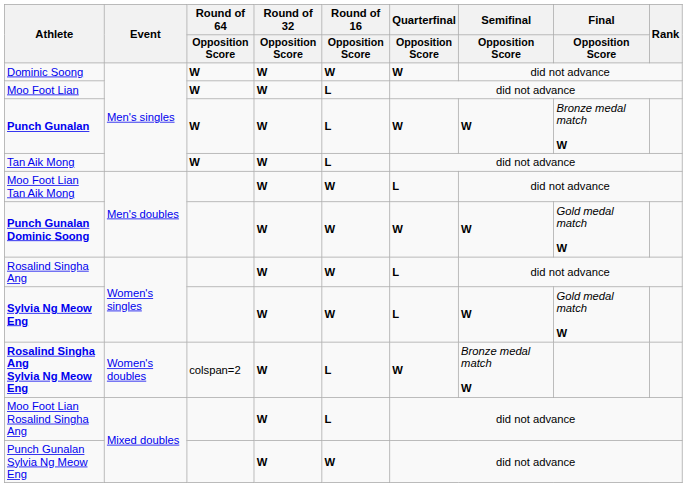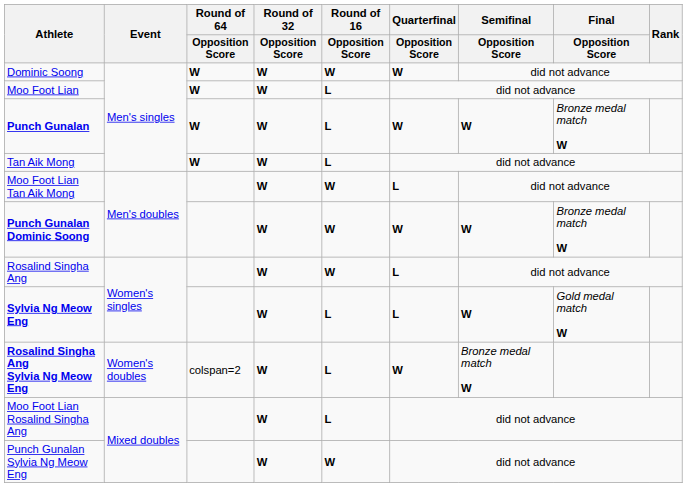(585, 230) Gold medal match W -> (591, 230) Bronze medal match W
(330, 315) W -> (328, 315) L
